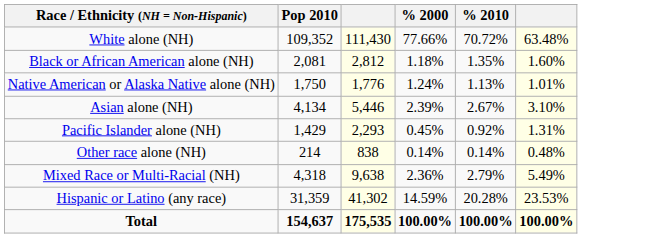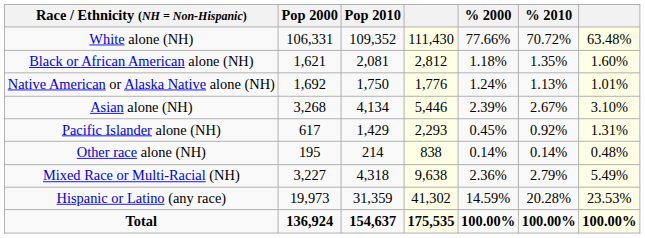+ column: (310, 15)
